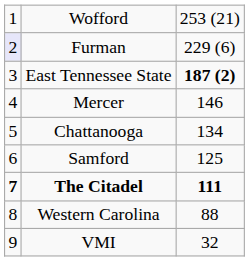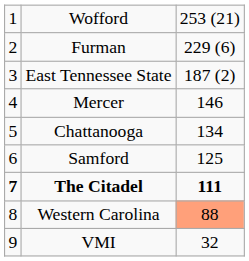(13, 46) lavender background -> (13, 46) no background
(210, 74) bold -> (210, 74) normal
(210, 214) no background -> (210, 214) lightsalmon background
